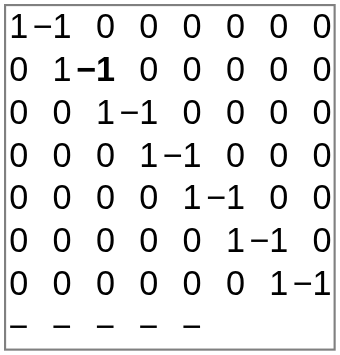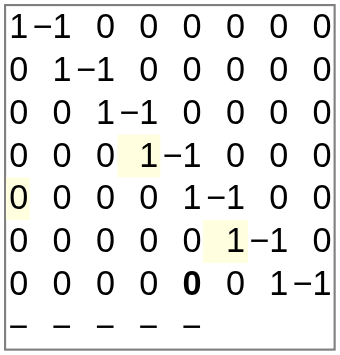(95, 69) bold -> (95, 69) normal
(149, 155) no background -> (149, 155) lightyellow background
(19, 198) no background -> (19, 198) lightyellow background
(235, 240) no background -> (235, 240) lightyellow background
(192, 283) normal -> (192, 283) bold
